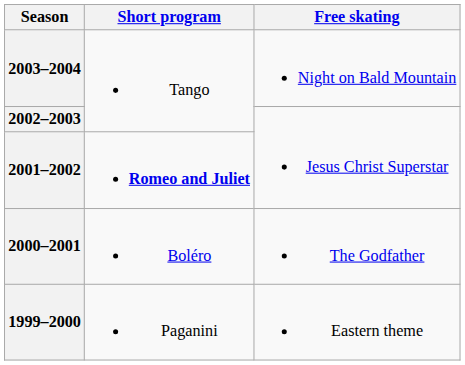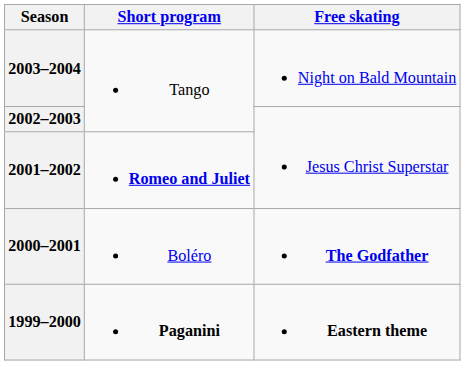(357, 255) normal -> (357, 255) bold
(169, 331) normal -> (169, 331) bold
(357, 331) normal -> (357, 331) bold
